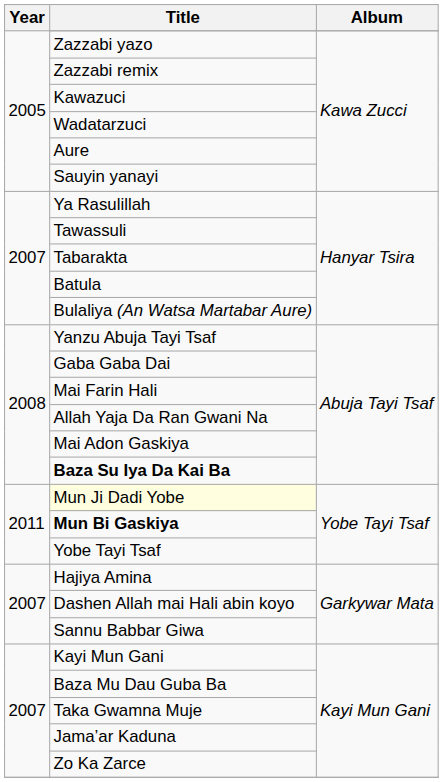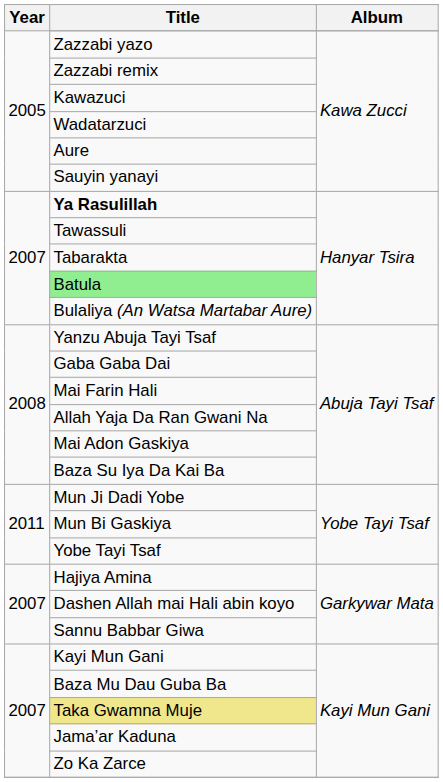(102, 204) normal -> (105, 204) bold
(77, 284) no background -> (77, 284) lightgreen background
(142, 470) bold -> (139, 470) normal
(119, 497) lightyellow background -> (119, 497) no background
(116, 524) bold -> (112, 524) normal
(128, 710) no background -> (128, 710) khaki background
